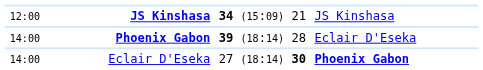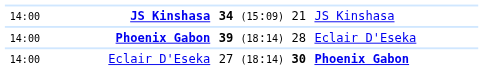(25, 17) 12:00 -> (25, 17) 14:00
